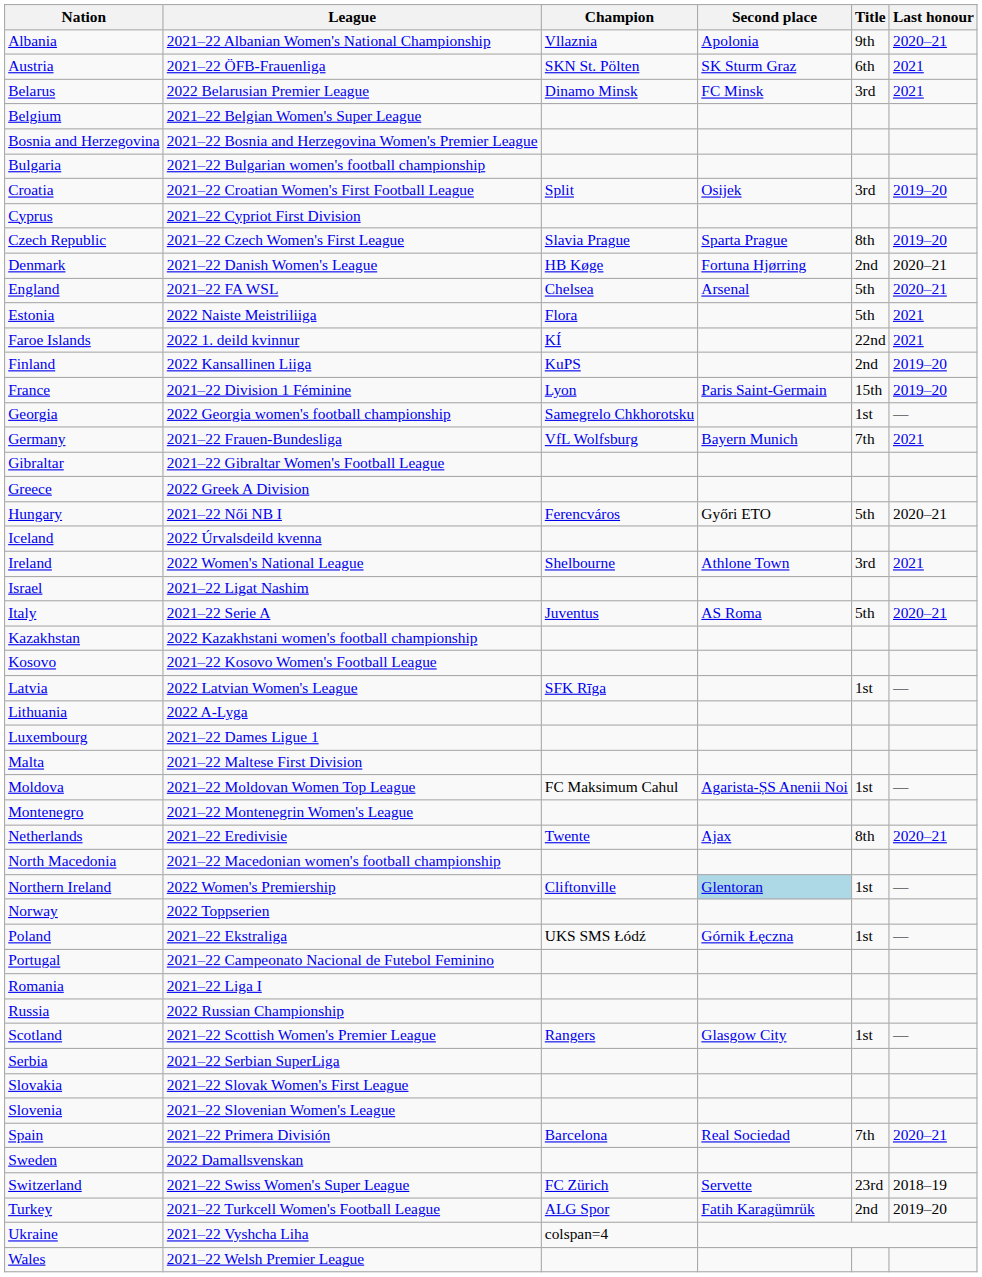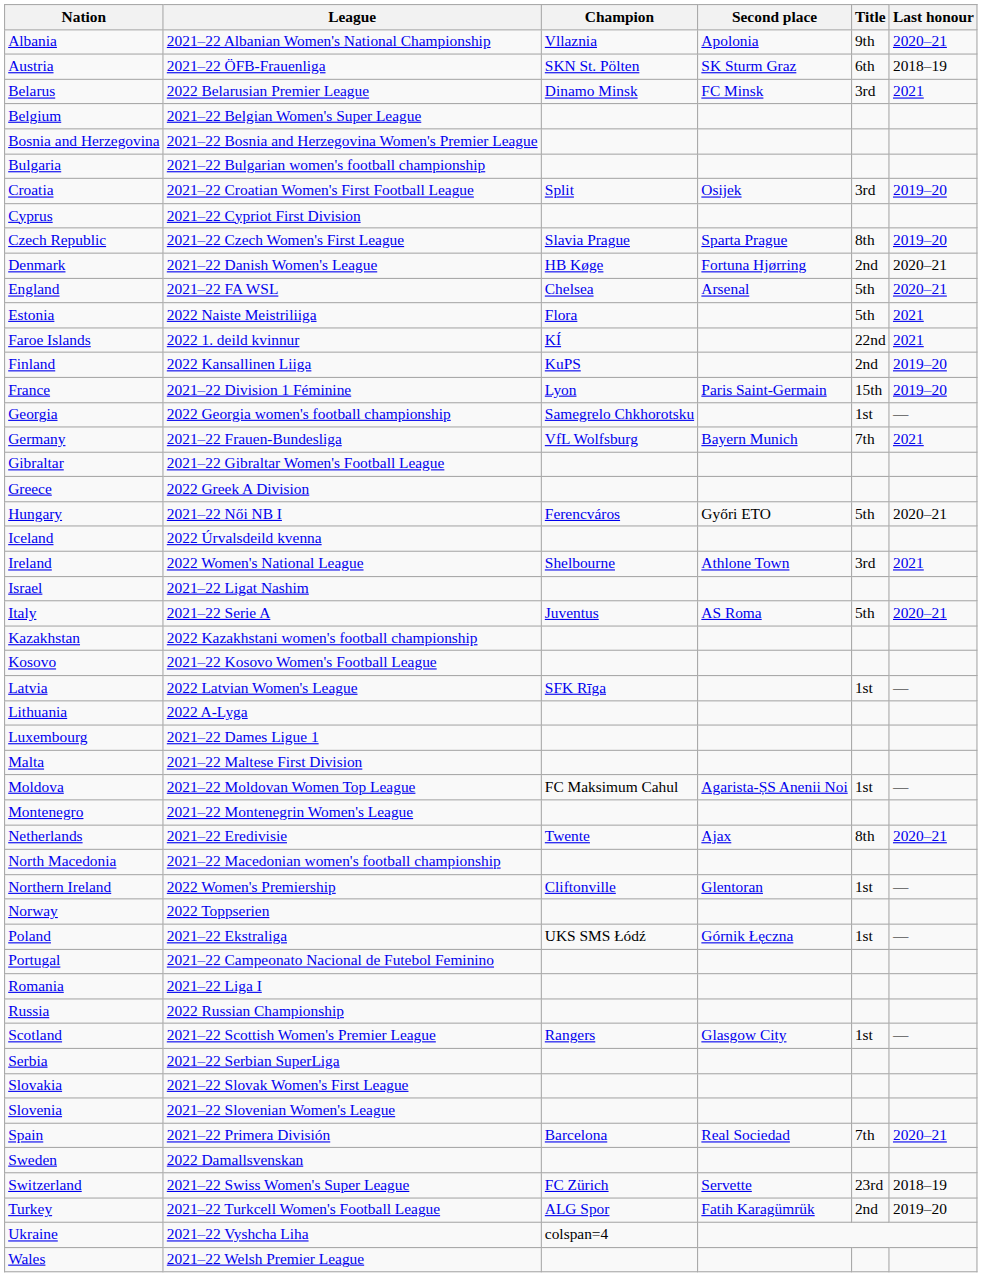(908, 66) 2021 -> (920, 66) 2018–19
(732, 886) lightblue background -> (732, 886) no background
